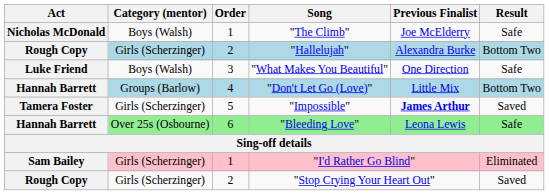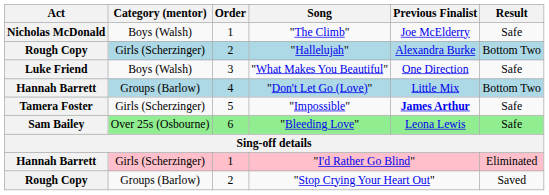(512, 106) Saved -> (512, 106) Safe
(56, 124) Hannah Barrett -> (56, 124) Sam Bailey
(56, 161) Sam Bailey -> (56, 161) Hannah Barrett
(160, 180) Girls (Scherzinger) -> (160, 180) Groups (Barlow)
